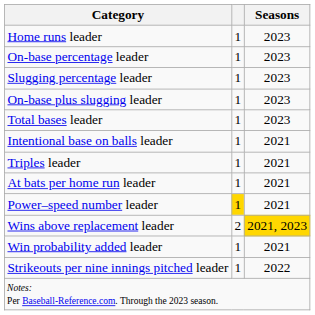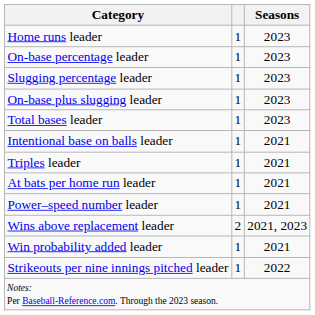(238, 204) gold background -> (238, 204) no background
(277, 225) gold background -> (277, 225) no background
